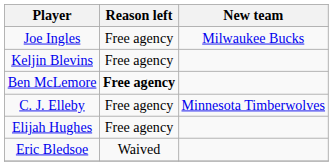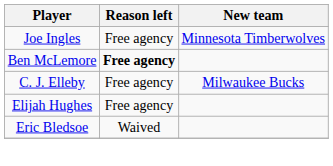(253, 37) Milwaukee Bucks -> (253, 37) Minnesota Timberwolves
- row: (52, 60)
(253, 104) Minnesota Timberwolves -> (253, 82) Milwaukee Bucks
